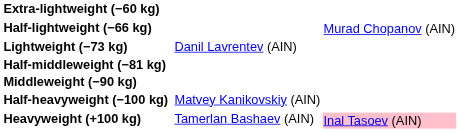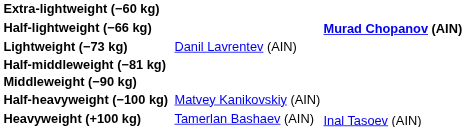(389, 29) normal -> (393, 29) bold
(372, 120) pink background -> (372, 120) no background
